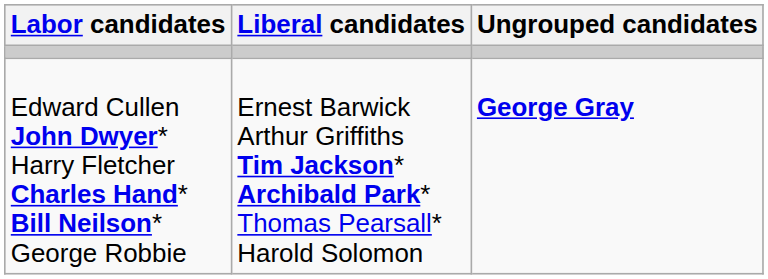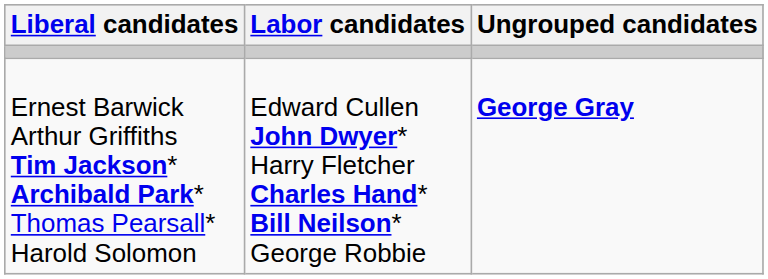columns swapped: (118, 25) <-> (351, 25)
